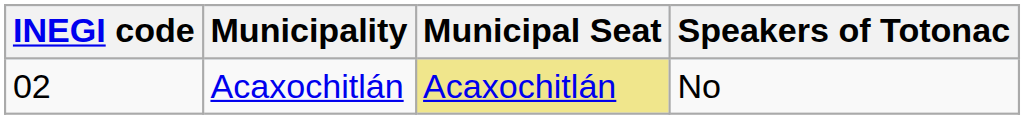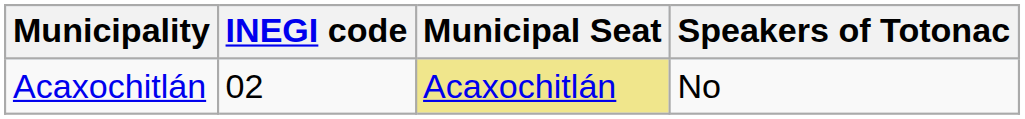columns swapped: (104, 31) <-> (309, 31)
